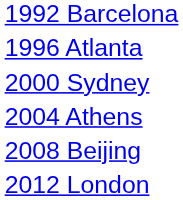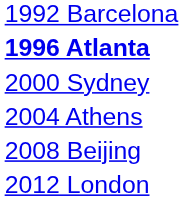(74, 48) normal -> (77, 48) bold
